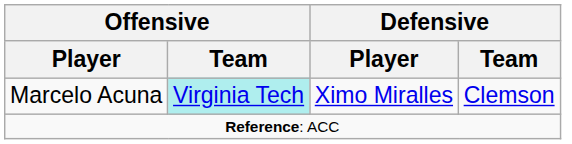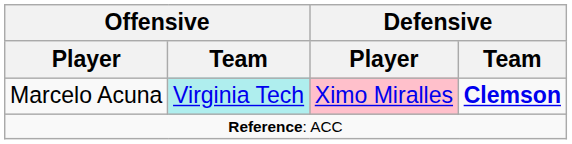(384, 95) no background -> (384, 95) pink background
(509, 95) normal -> (512, 95) bold
